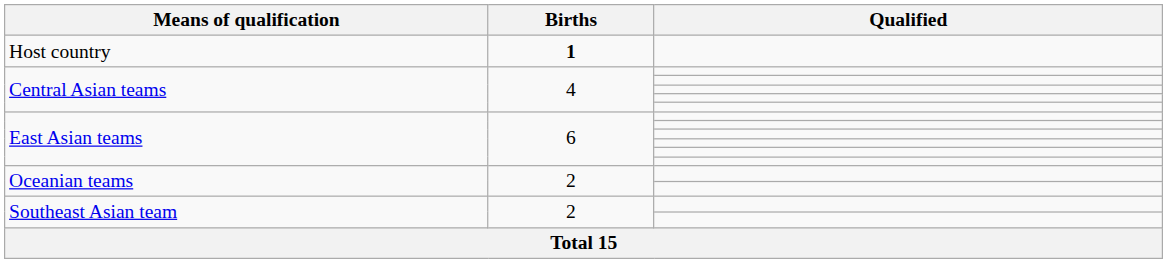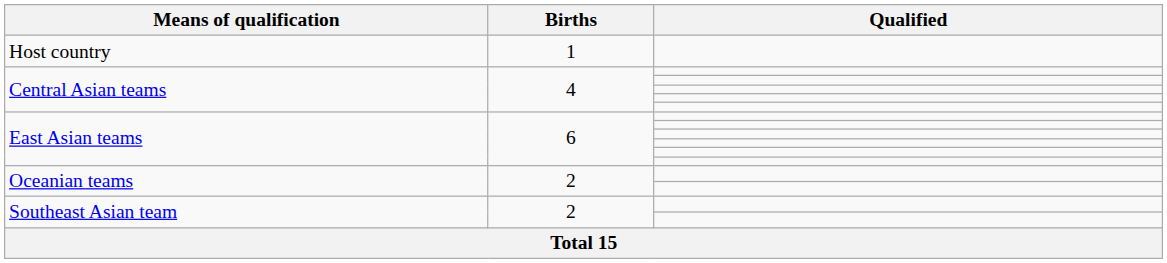(571, 50) bold -> (571, 50) normal
